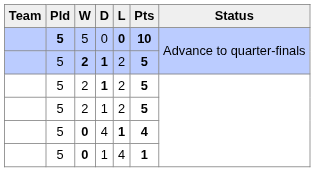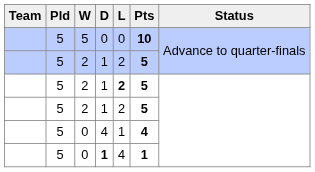(60, 39) bold -> (60, 39) normal
(122, 39) bold -> (122, 39) normal
(85, 62) bold -> (85, 62) normal
(104, 62) bold -> (104, 62) normal
(104, 85) bold -> (104, 85) normal
(122, 85) normal -> (122, 85) bold
(85, 132) bold -> (85, 132) normal
(122, 132) bold -> (122, 132) normal
(85, 155) bold -> (85, 155) normal
(104, 155) normal -> (104, 155) bold
